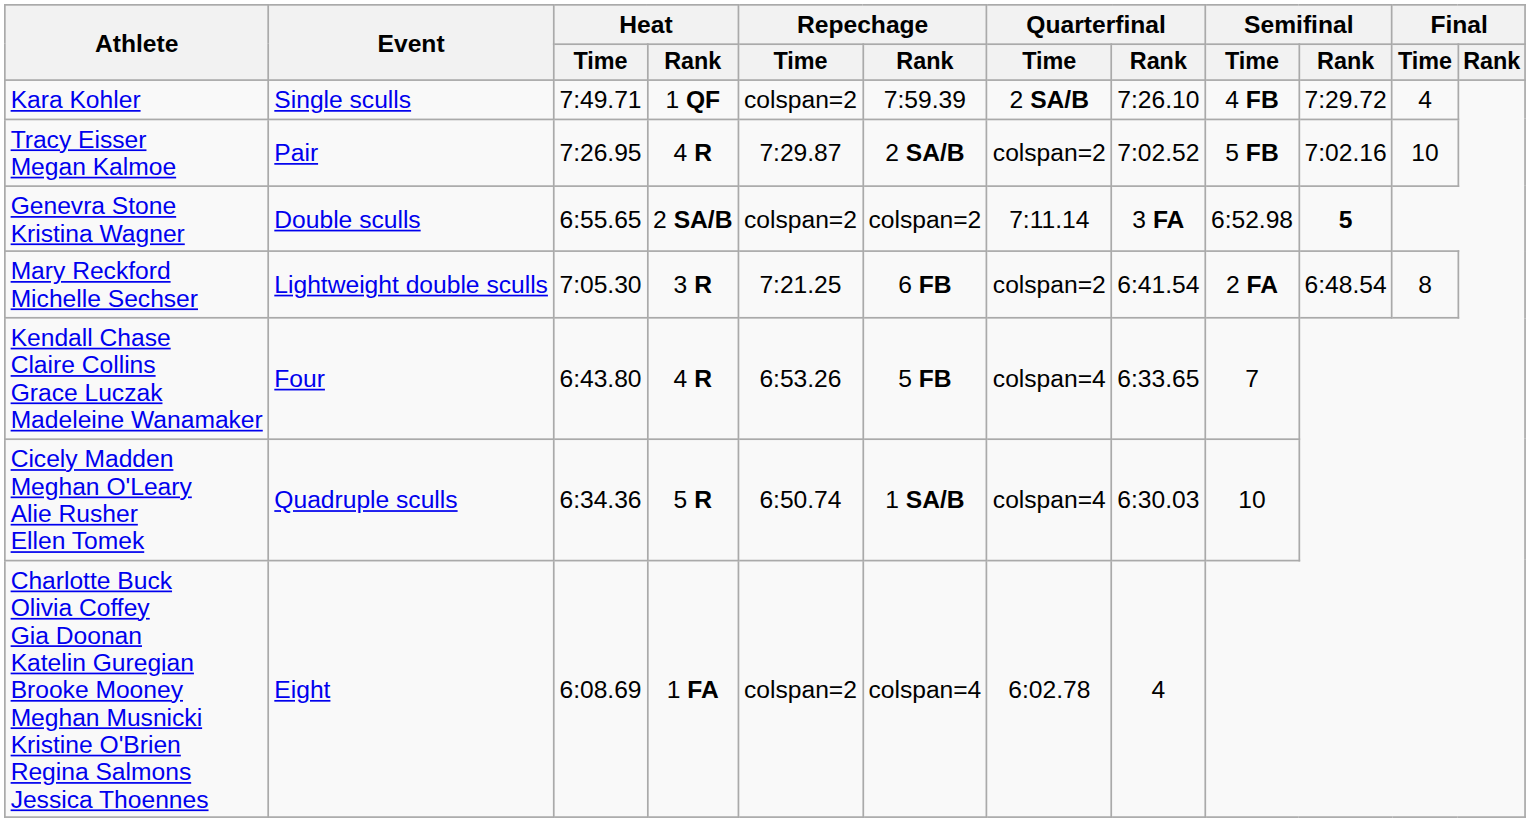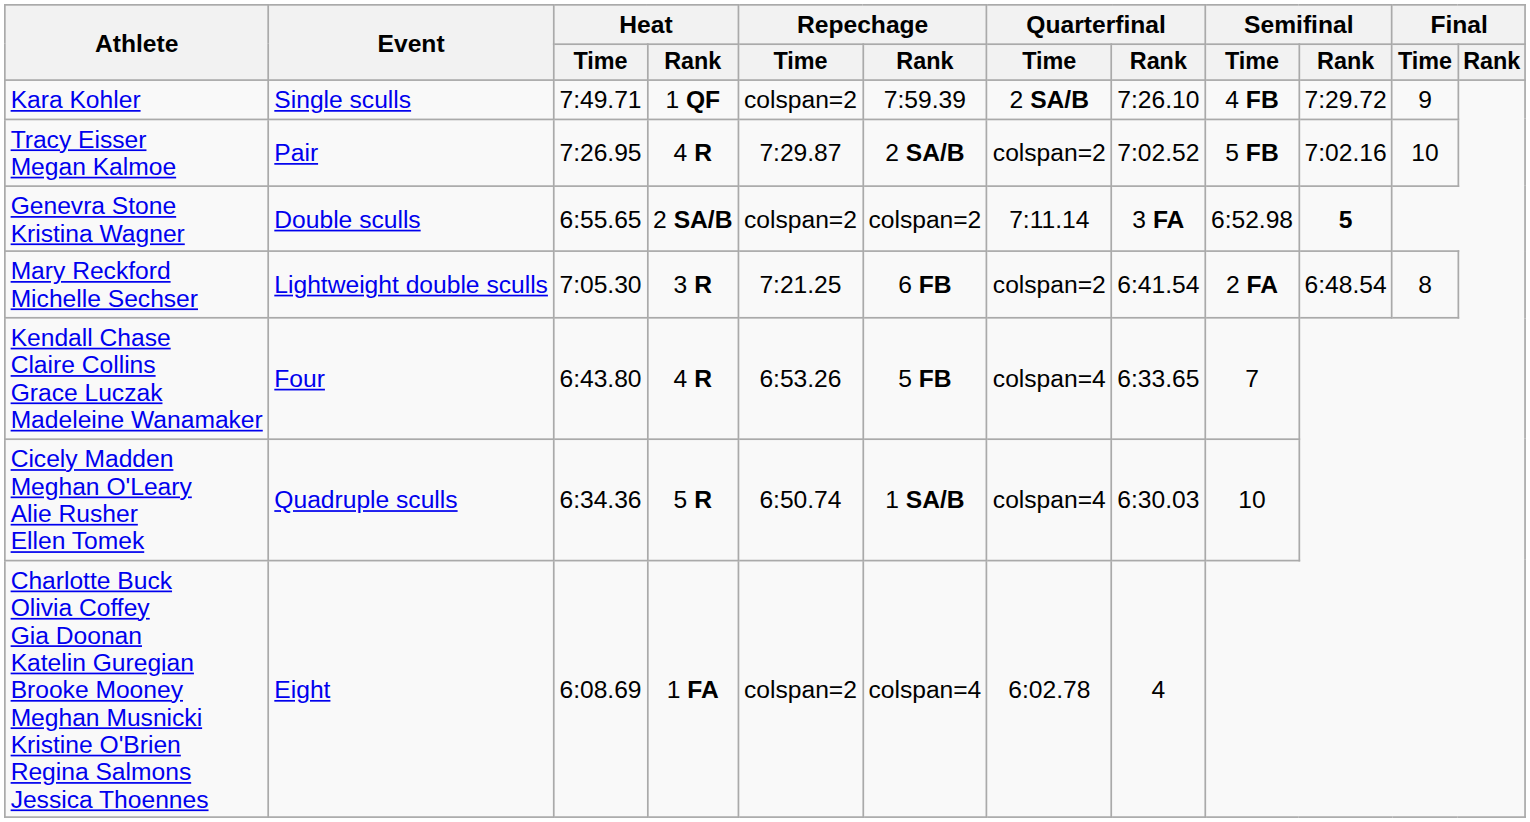(1425, 100) 4 -> (1425, 100) 9
